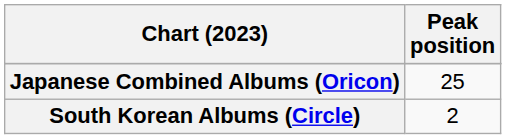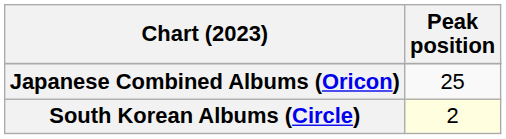(453, 116) no background -> (453, 116) lightyellow background
